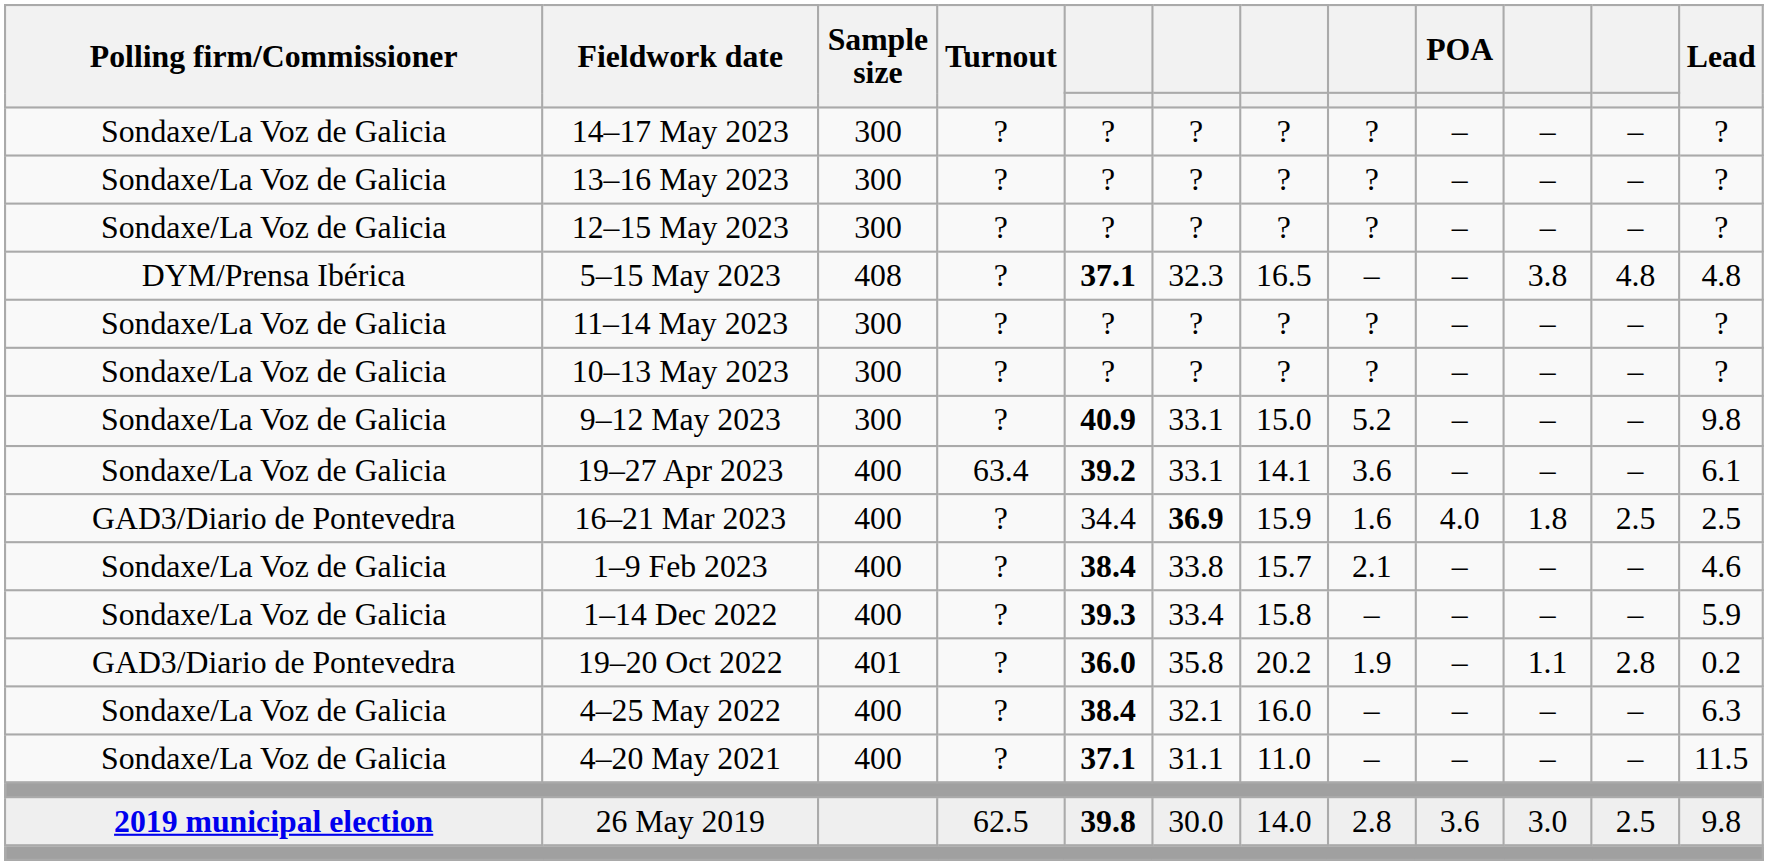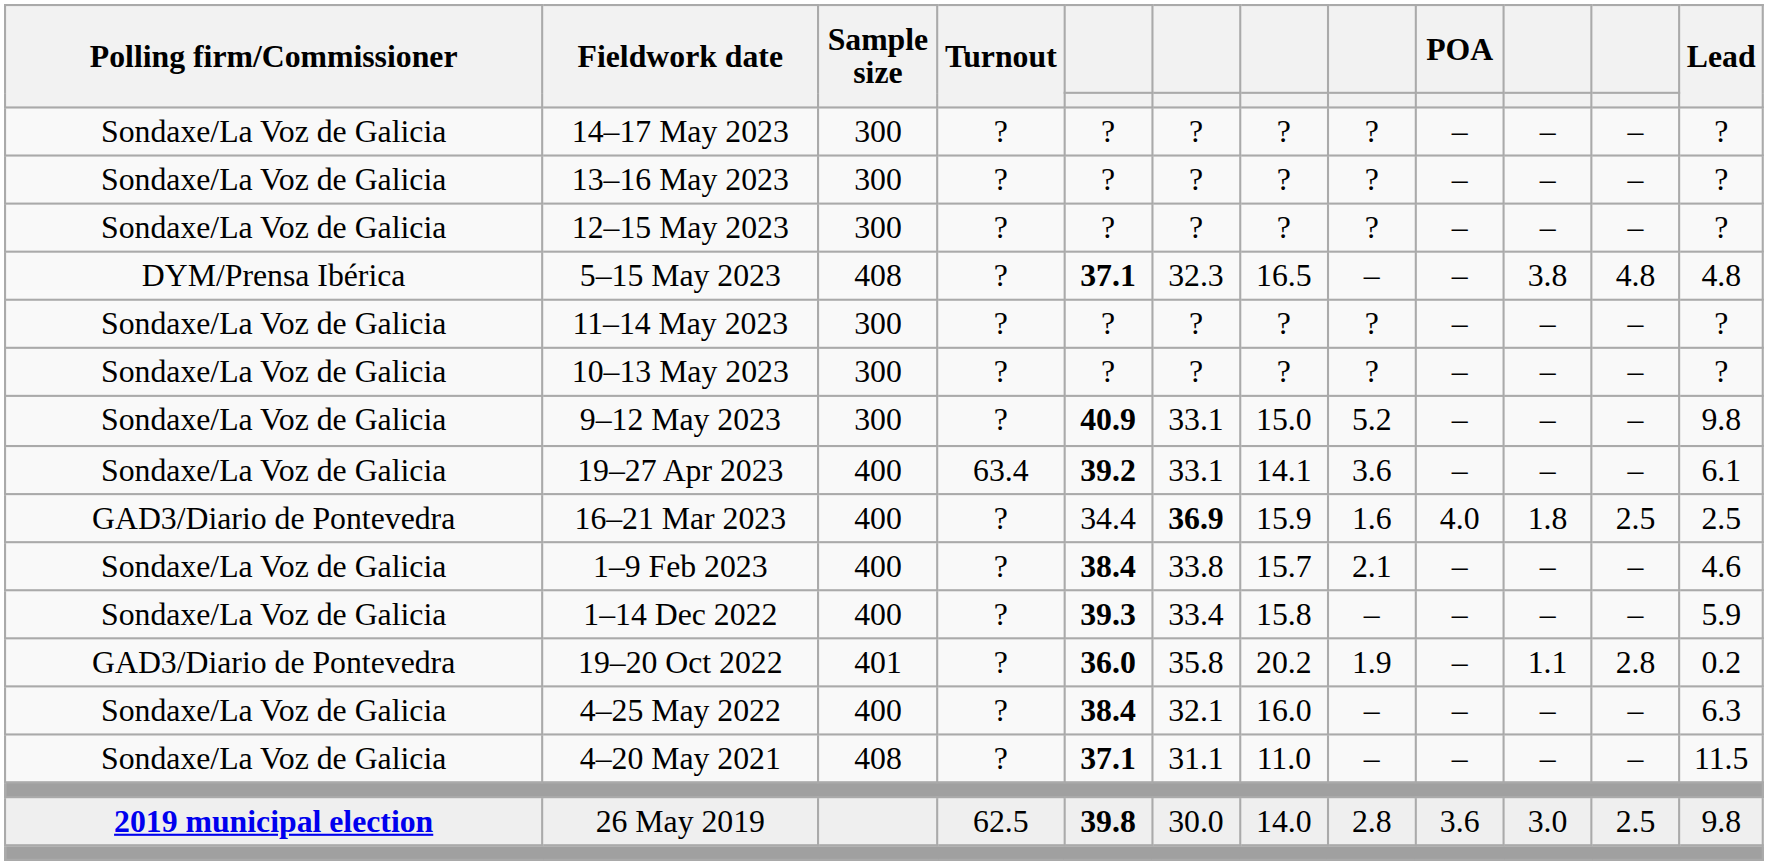(878, 757) 400 -> (878, 757) 408
